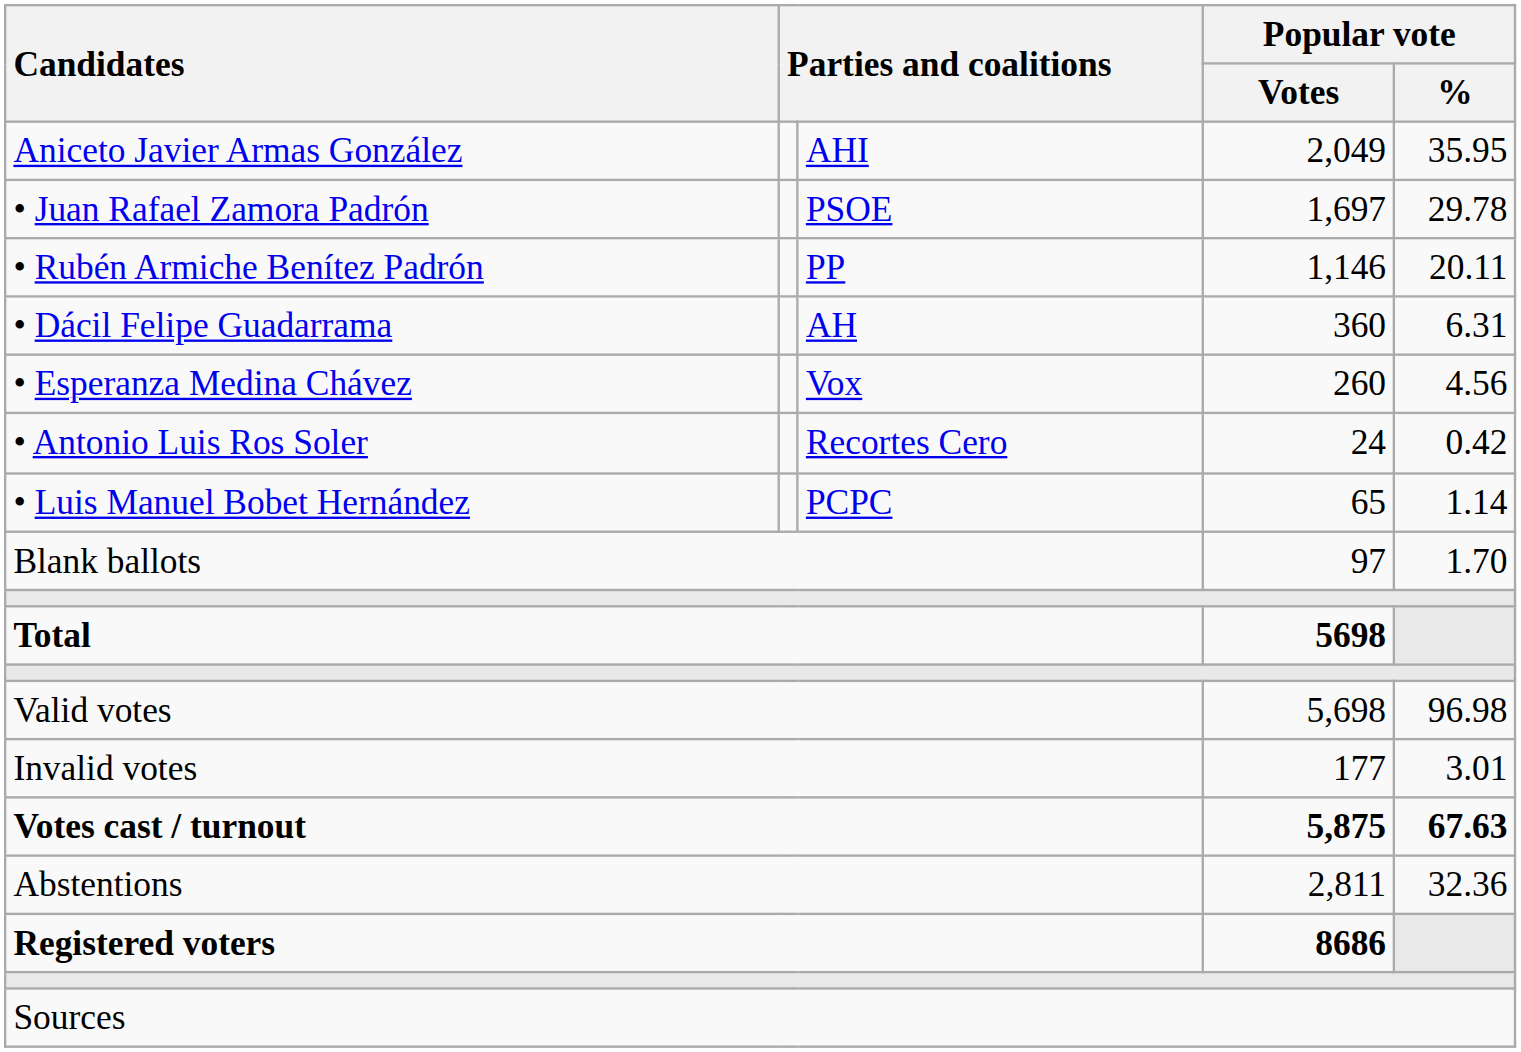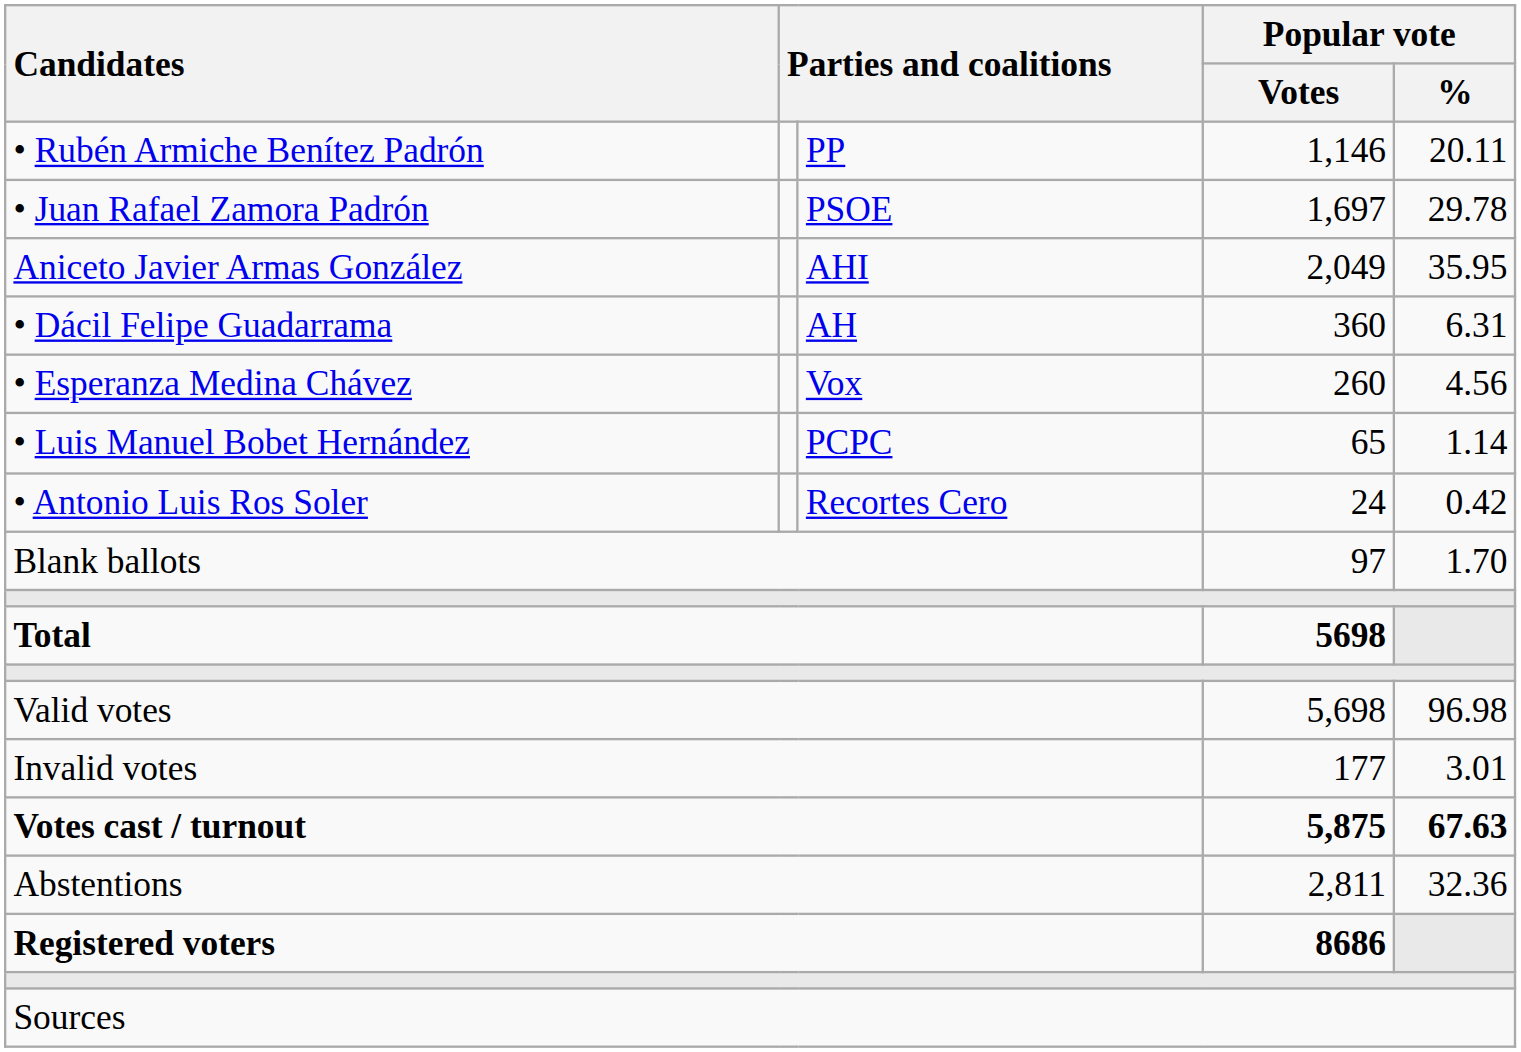rows swapped: (238, 150) <-> (249, 267)
rows swapped: (242, 501) <-> (191, 442)
